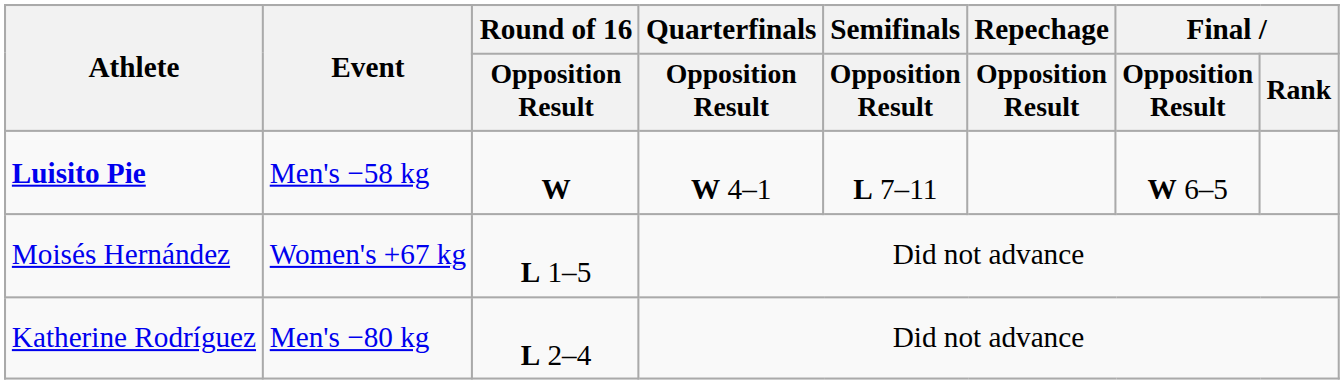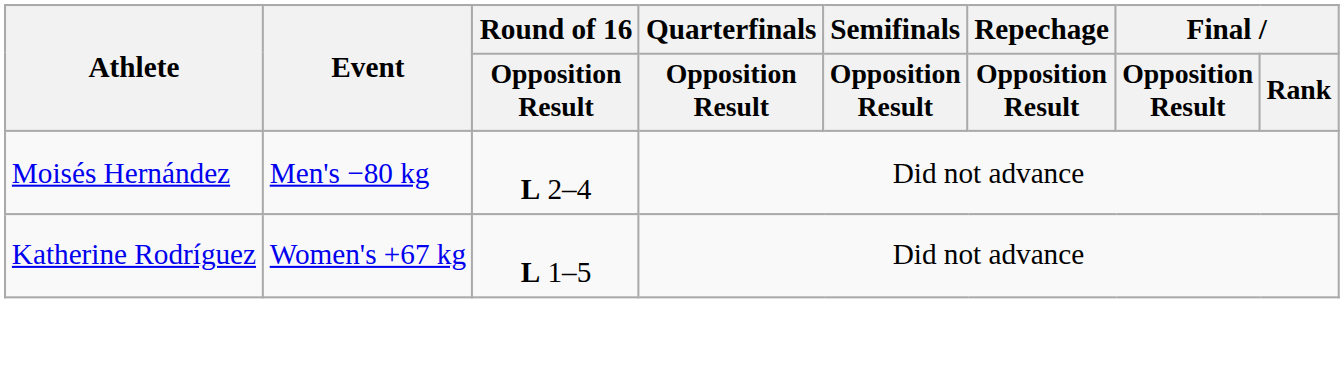- row: (79, 172)
(368, 255) Women's +67 kg -> (350, 172) Men's −80 kg
(556, 272) L 1–5 -> (556, 189) L 2–4
(350, 338) Men's −80 kg -> (368, 255) Women's +67 kg
(556, 355) L 2–4 -> (556, 272) L 1–5
